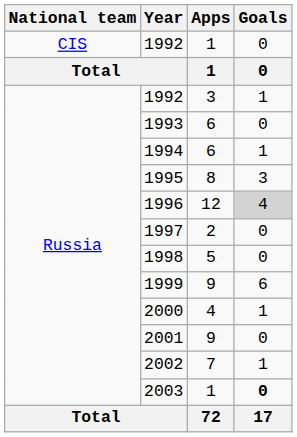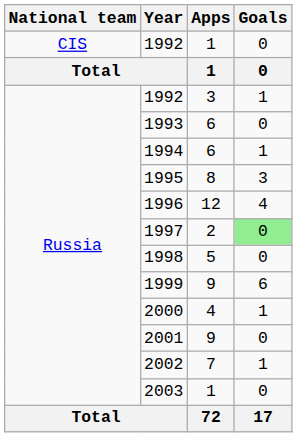(263, 205) lightgrey background -> (263, 205) no background
(263, 232) no background -> (263, 232) lightgreen background
(263, 392) bold -> (263, 392) normal
